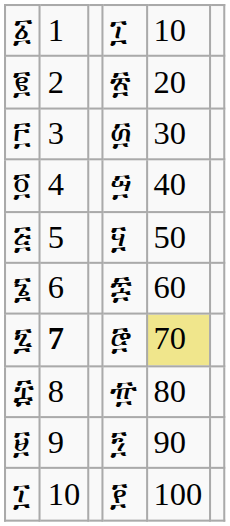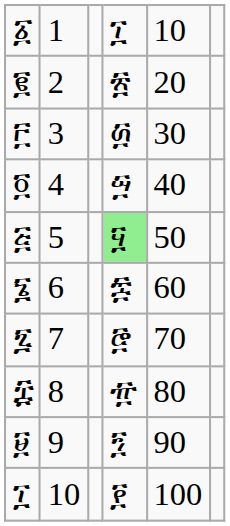(118, 236) no background -> (118, 236) lightgreen background
(56, 339) bold -> (56, 339) normal
(170, 339) khaki background -> (170, 339) no background
